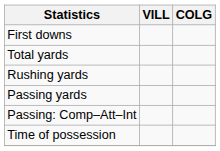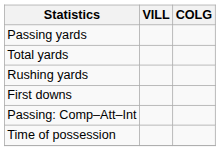rows swapped: (40, 35) <-> (47, 95)
